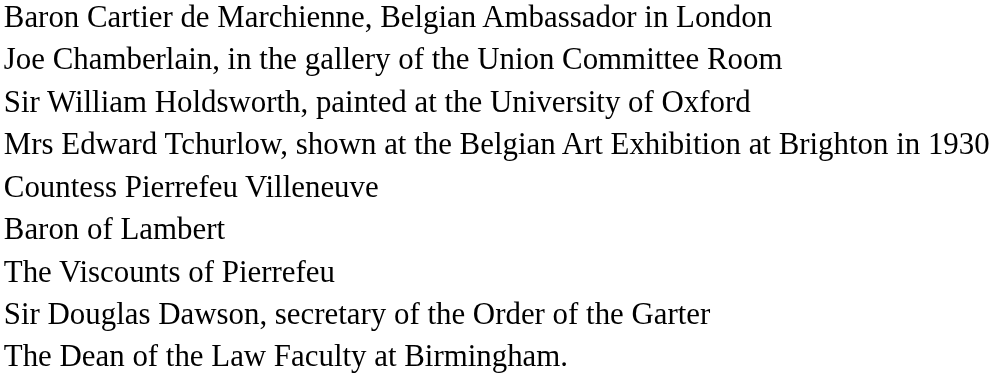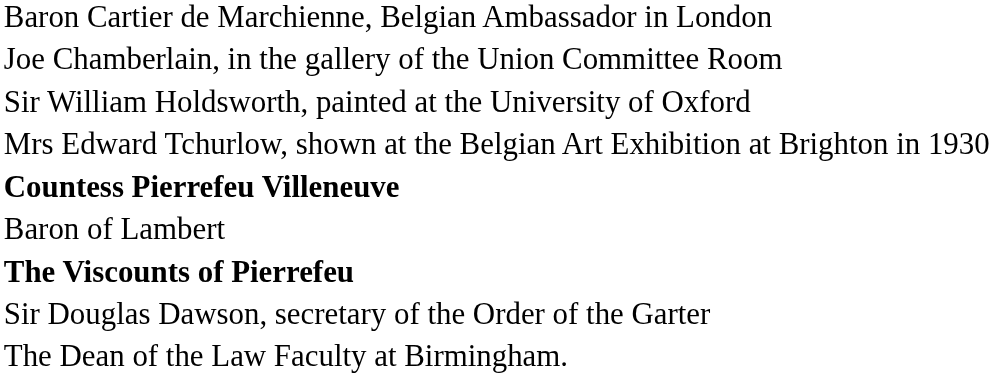(191, 186) normal -> (202, 186) bold
(169, 271) normal -> (179, 271) bold
